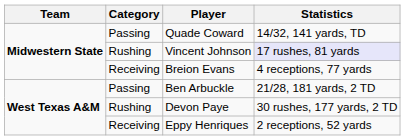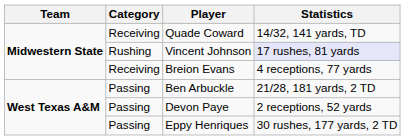(129, 32) Passing -> (134, 32) Receiving
(130, 107) Rushing -> (129, 107) Passing
(327, 107) 30 rushes, 177 yards, 2 TD -> (314, 107) 2 receptions, 52 yards
(134, 125) Receiving -> (129, 125) Passing
(314, 125) 2 receptions, 52 yards -> (327, 125) 30 rushes, 177 yards, 2 TD
